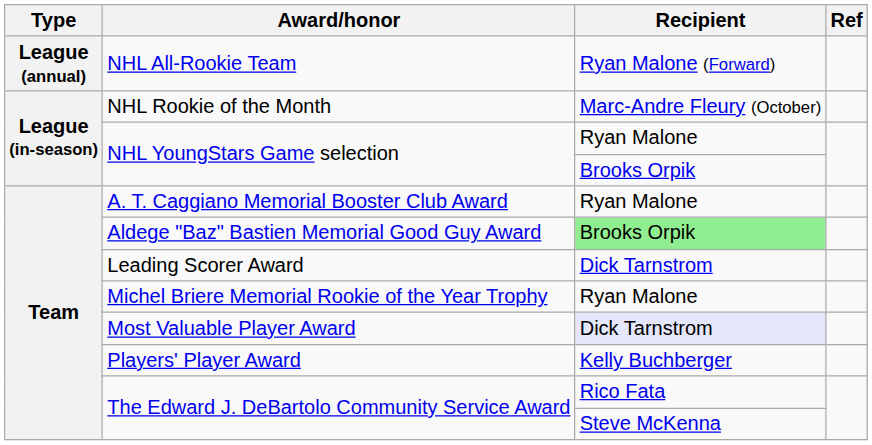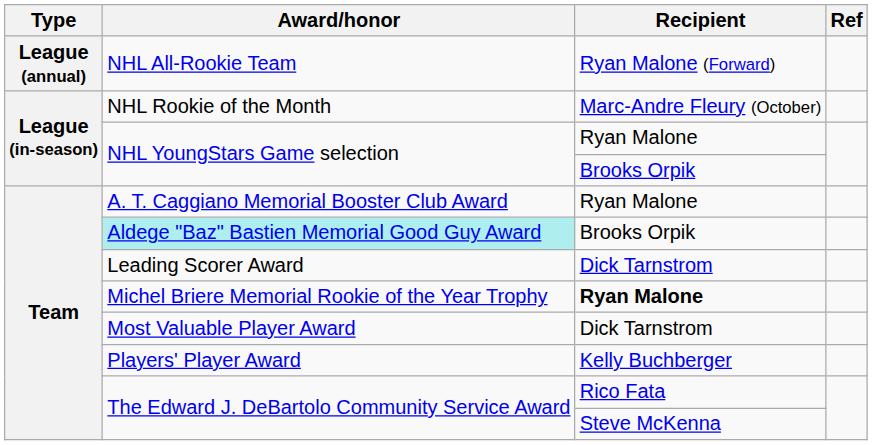(324, 233) no background -> (324, 233) paleturquoise background
(637, 233) lightgreen background -> (637, 233) no background
(639, 296) normal -> (641, 296) bold
(646, 328) lavender background -> (646, 328) no background
